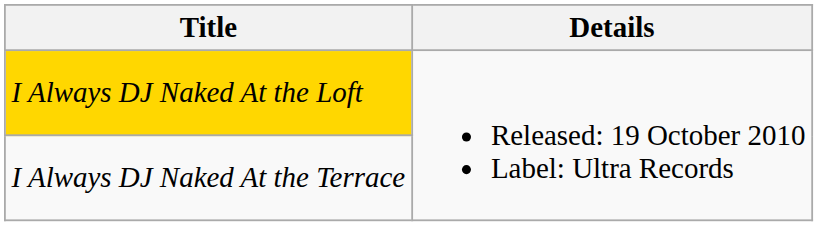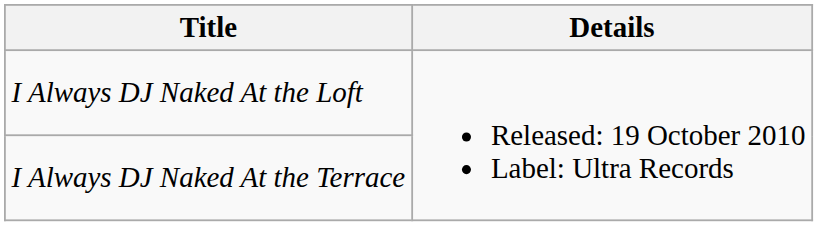(187, 92) gold background -> (187, 92) no background
